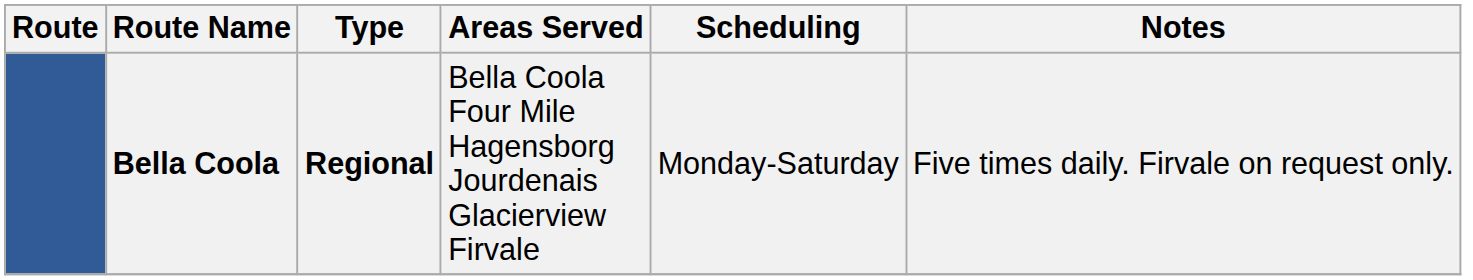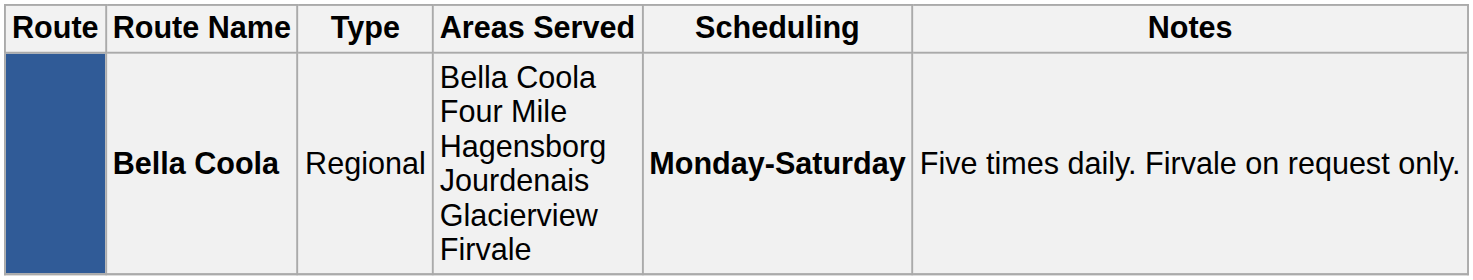(370, 163) bold -> (365, 163) normal
(778, 163) normal -> (777, 163) bold
